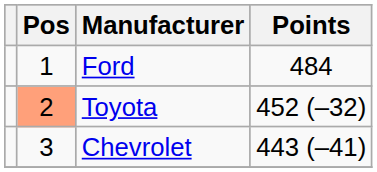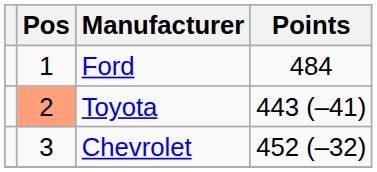(311, 107) 452 (–32) -> (311, 107) 443 (–41)
(311, 147) 443 (–41) -> (311, 147) 452 (–32)
